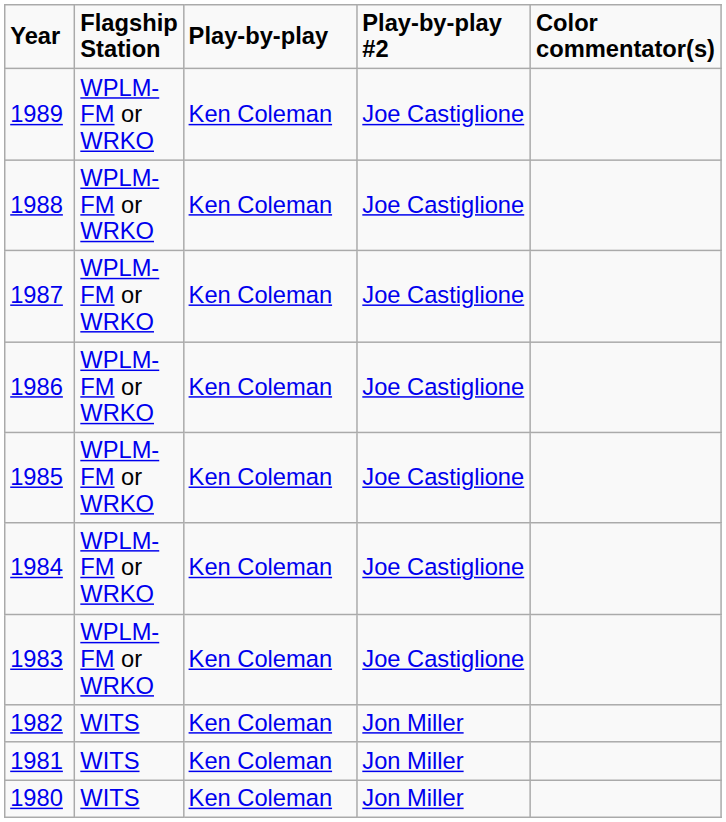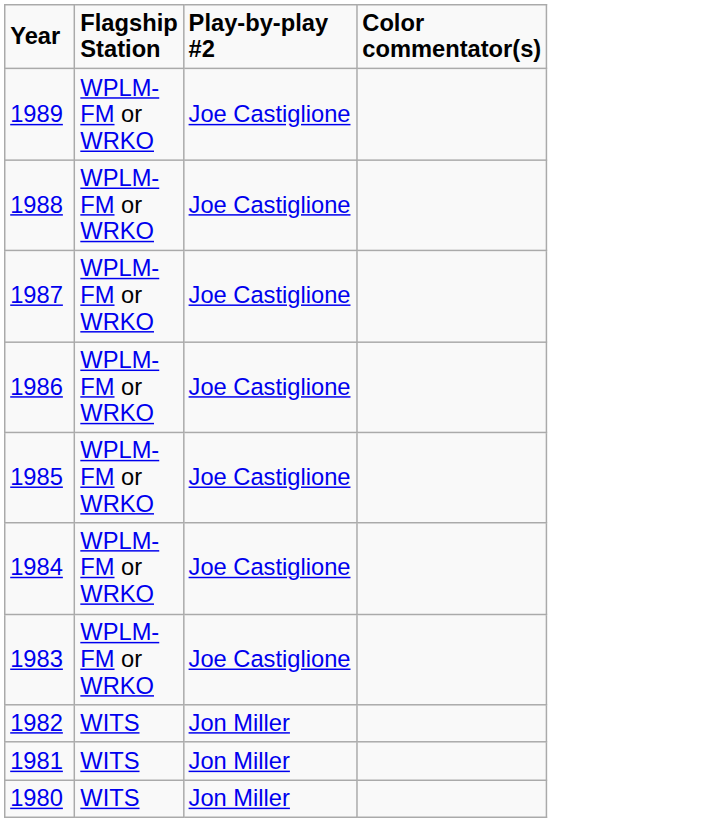- column: (258, 36)
